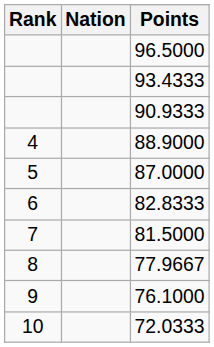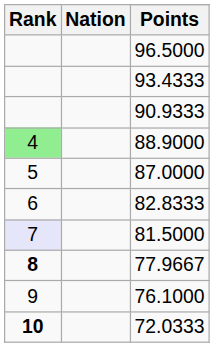(33, 142) no background -> (33, 142) lightgreen background
(33, 234) no background -> (33, 234) lavender background
(33, 265) normal -> (33, 265) bold
(33, 326) normal -> (33, 326) bold
